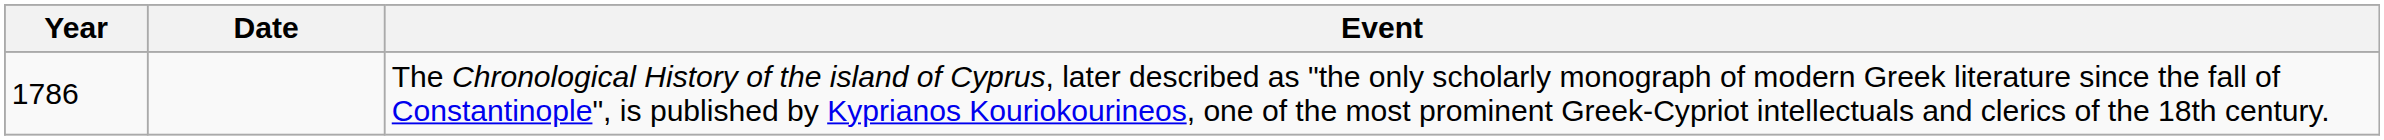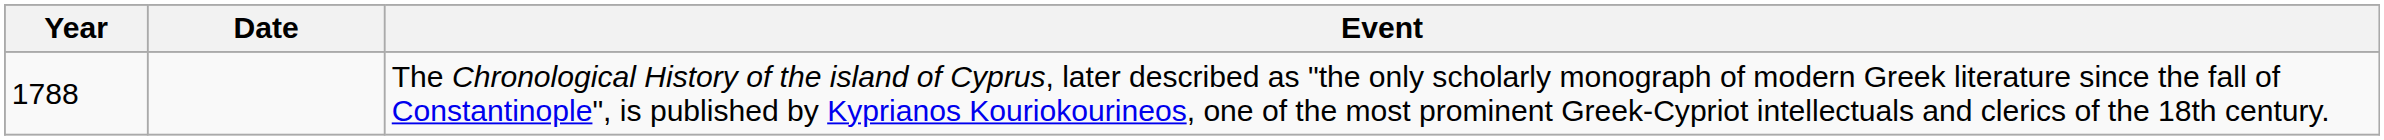(45, 92) 1786 -> (45, 92) 1788
